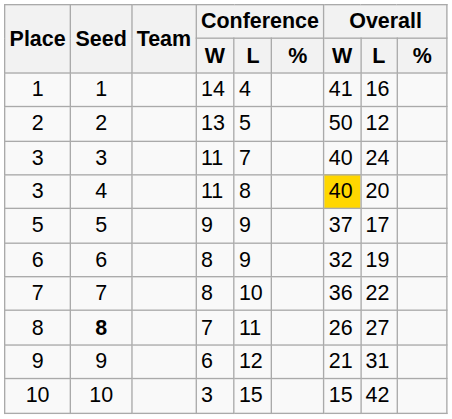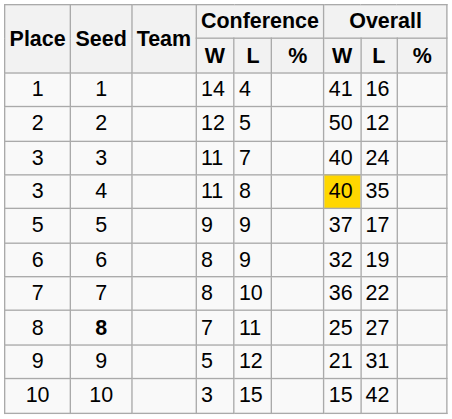(213, 123) 13 -> (213, 123) 12
(377, 191) 20 -> (377, 191) 35
(341, 327) 26 -> (341, 327) 25
(207, 361) 6 -> (207, 361) 5
